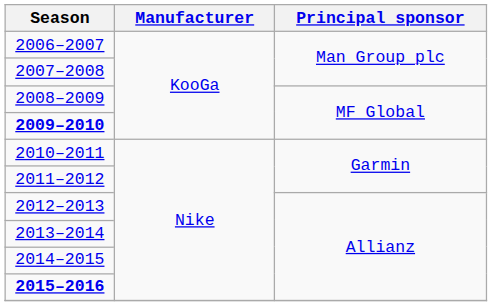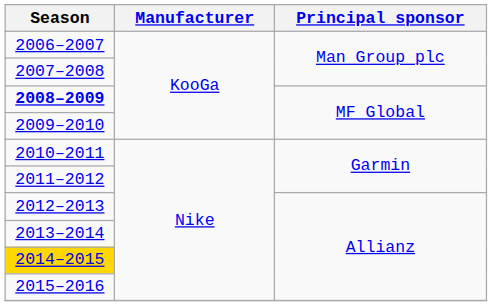(60, 99) normal -> (60, 99) bold
(60, 126) bold -> (60, 126) normal
(60, 260) no background -> (60, 260) gold background
(60, 287) bold -> (60, 287) normal
